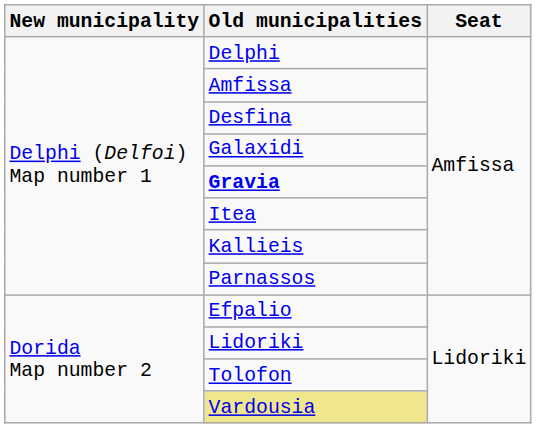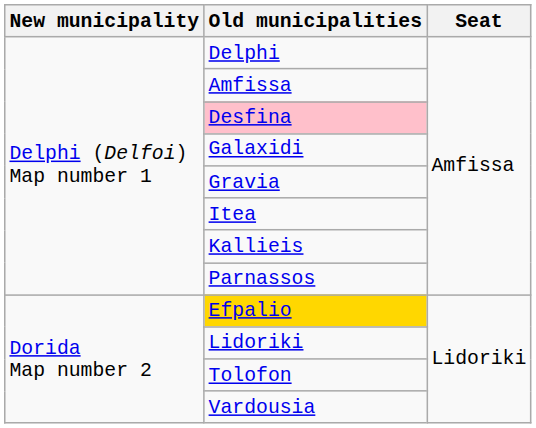(250, 117) no background -> (250, 117) pink background
(244, 182) bold -> (244, 182) normal
(250, 311) no background -> (250, 311) gold background
(262, 407) khaki background -> (262, 407) no background
